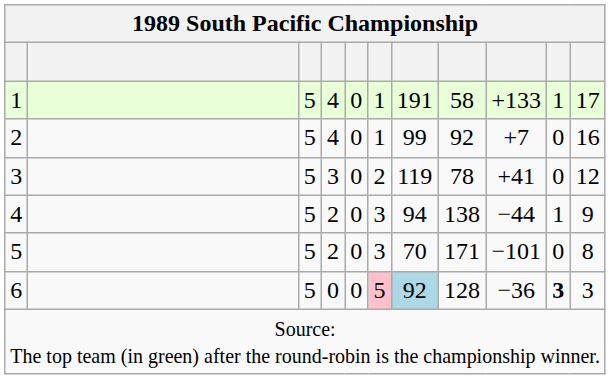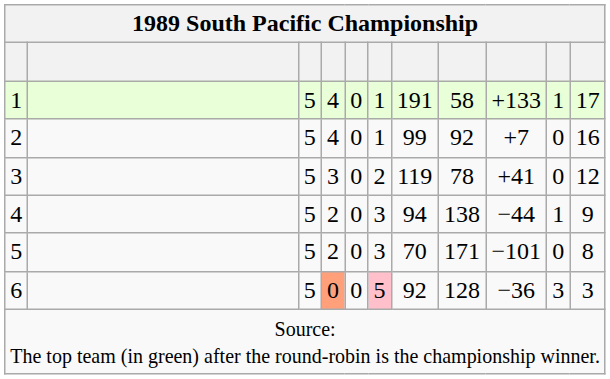(333, 289) no background -> (333, 289) lightsalmon background
(415, 289) lightblue background -> (415, 289) no background
(558, 289) bold -> (558, 289) normal
